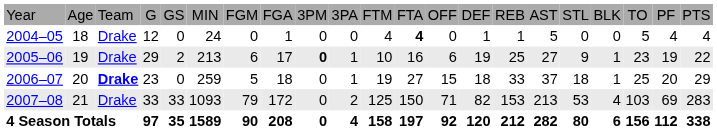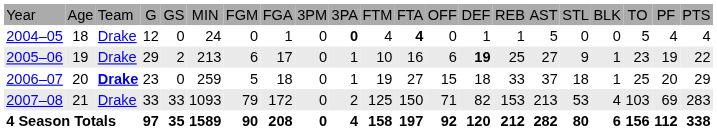(354, 36) normal -> (354, 36) bold
(323, 57) bold -> (323, 57) normal
(482, 57) normal -> (482, 57) bold
